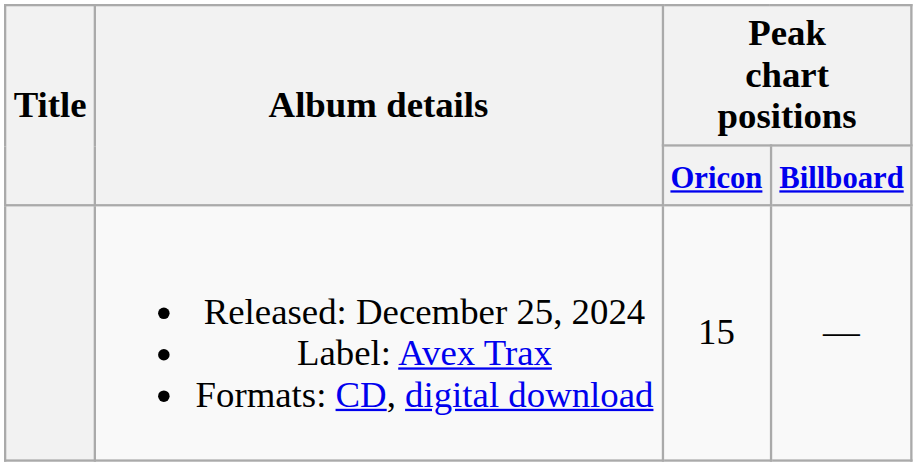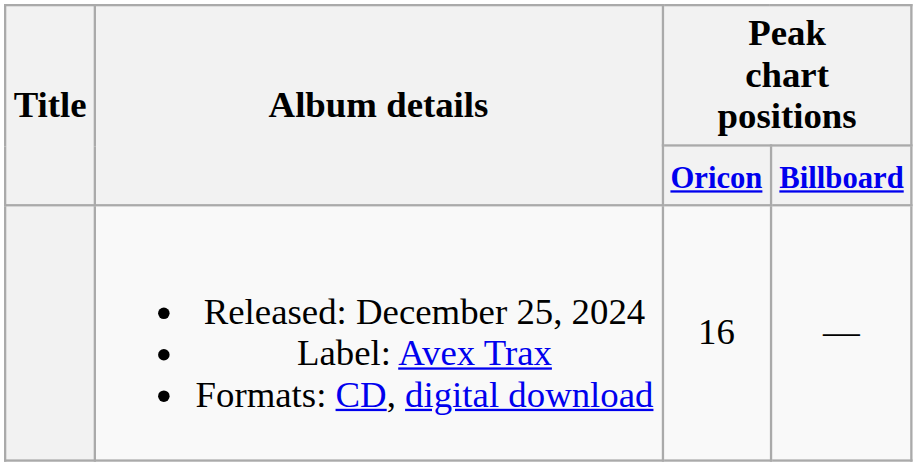(716, 332) 15 -> (716, 332) 16
